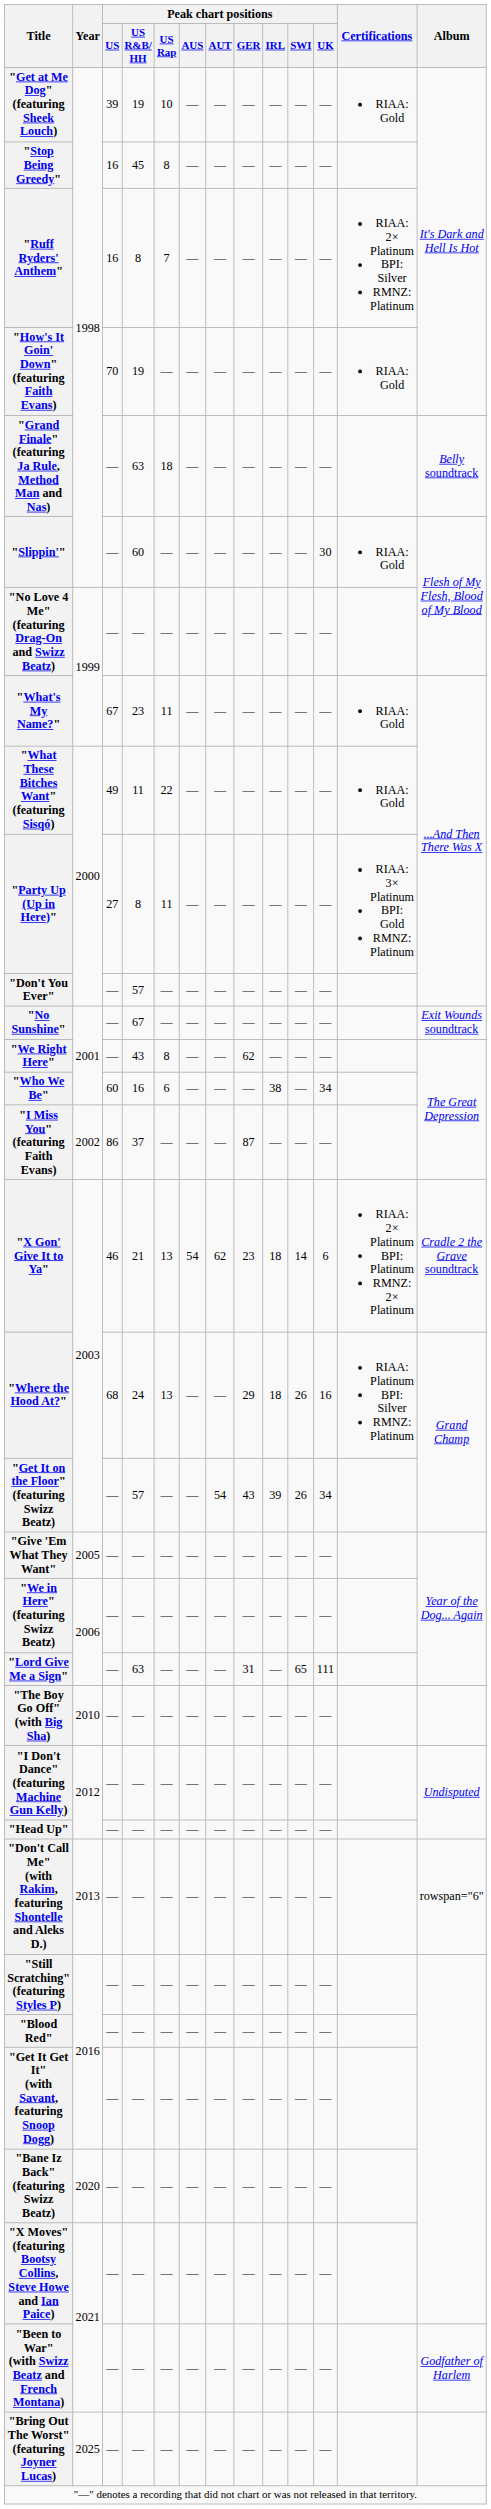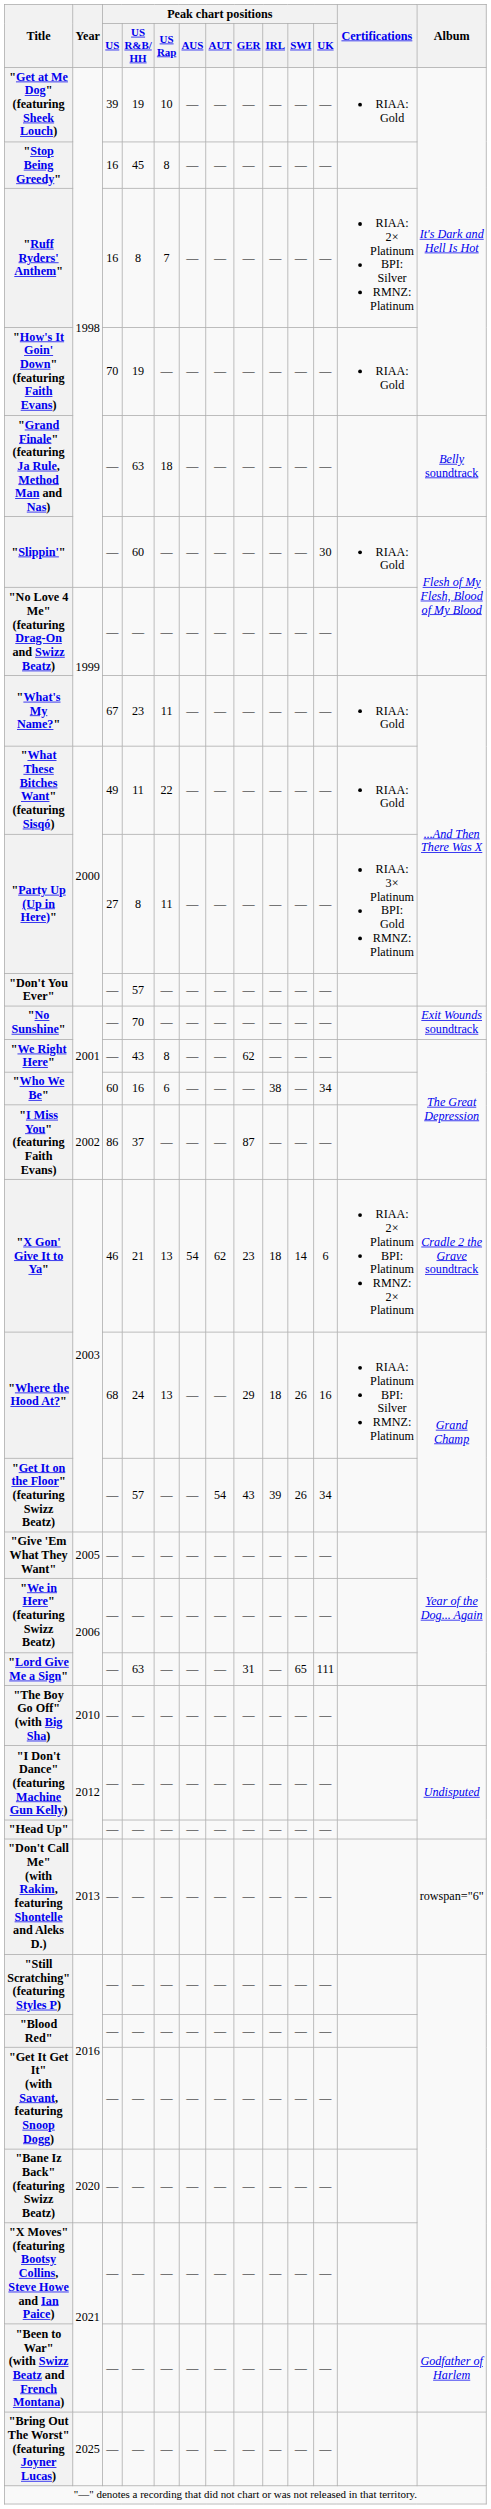(138, 1022) 67 -> (138, 1022) 70
